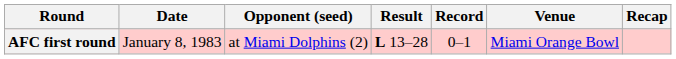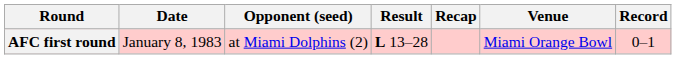columns swapped: (459, 16) <-> (647, 16)
